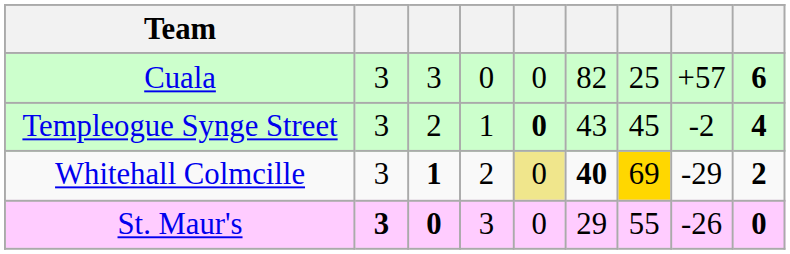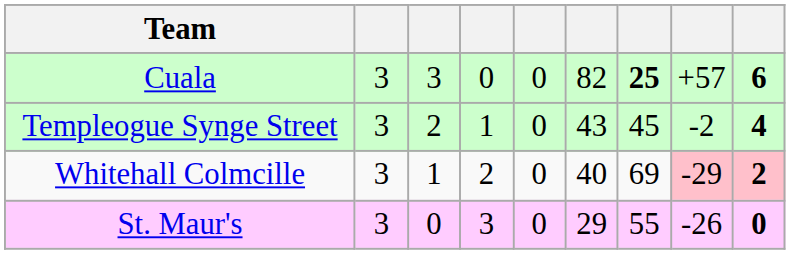(644, 77) normal -> (644, 77) bold
(539, 126) bold -> (539, 126) normal
(434, 175) bold -> (434, 175) normal
(539, 175) khaki background -> (539, 175) no background
(592, 175) bold -> (592, 175) normal
(644, 175) gold background -> (644, 175) no background
(702, 175) no background -> (702, 175) pink background
(759, 175) no background -> (759, 175) pink background
(381, 223) bold -> (381, 223) normal
(434, 223) bold -> (434, 223) normal
